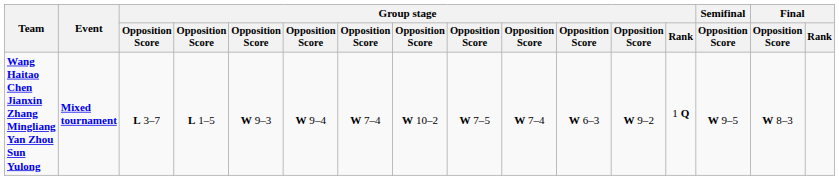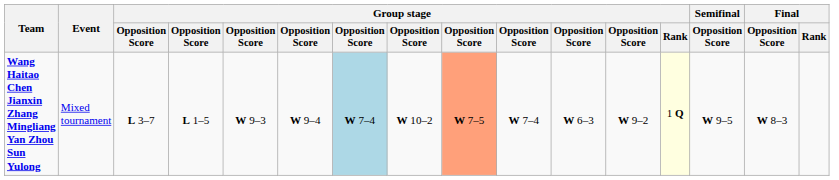(89, 114) bold -> (86, 114) normal
(365, 120) no background -> (360, 120) lightblue background
(475, 120) no background -> (469, 120) lightsalmon background
(681, 114) no background -> (675, 114) lightyellow background
